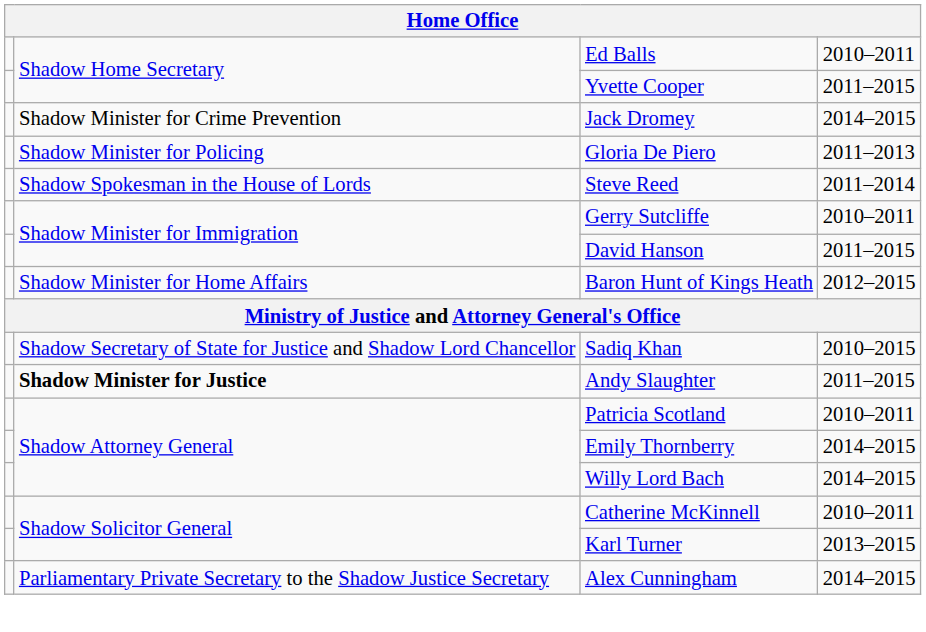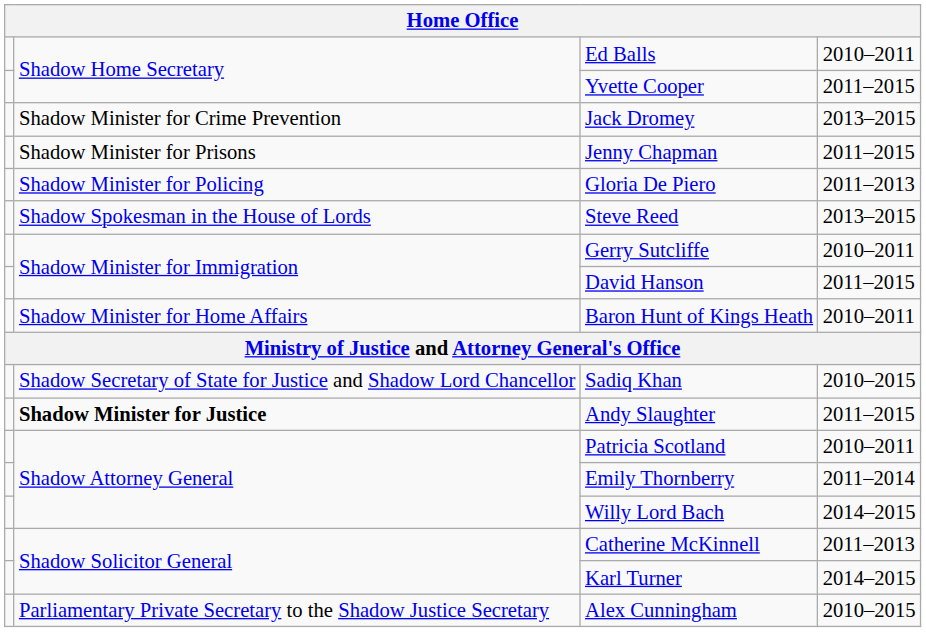(869, 119) 2014–2015 -> (869, 119) 2013–2015
+ row: (651, 151)
(869, 184) 2011–2014 -> (869, 217) 2013–2015
(869, 282) 2012–2015 -> (869, 315) 2010–2011
(869, 446) 2014–2015 -> (869, 479) 2011–2014
(869, 511) 2010–2011 -> (869, 544) 2011–2013
(869, 544) 2013–2015 -> (869, 577) 2014–2015
(869, 577) 2014–2015 -> (869, 610) 2010–2015
